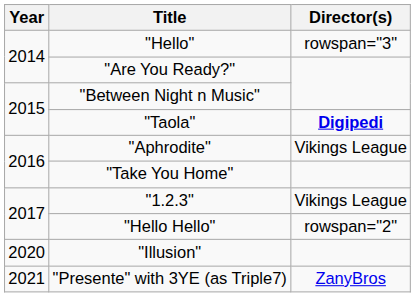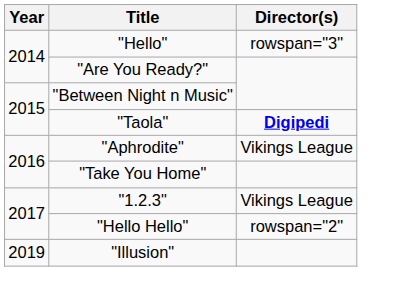(27, 252) 2020 -> (27, 252) 2019
- row: (170, 278)
